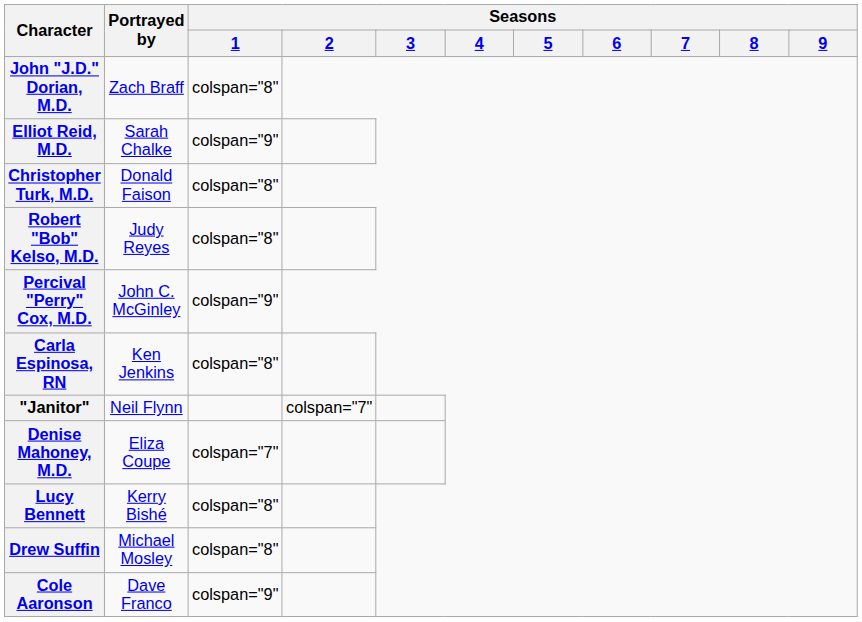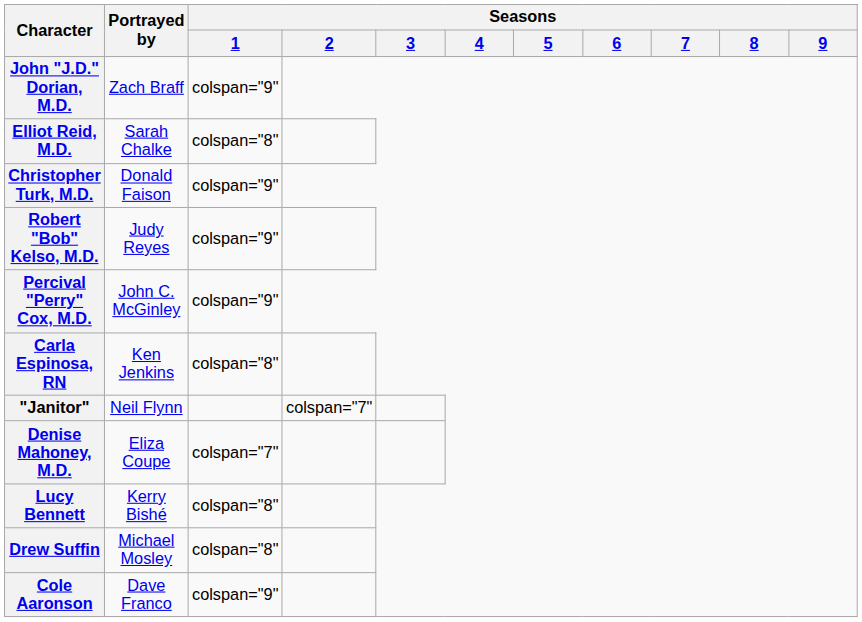(235, 87) colspan="8" -> (235, 87) colspan="9"
(235, 140) colspan="9" -> (235, 140) colspan="8"
(235, 185) colspan="8" -> (235, 185) colspan="9"
(235, 238) colspan="8" -> (235, 238) colspan="9"
